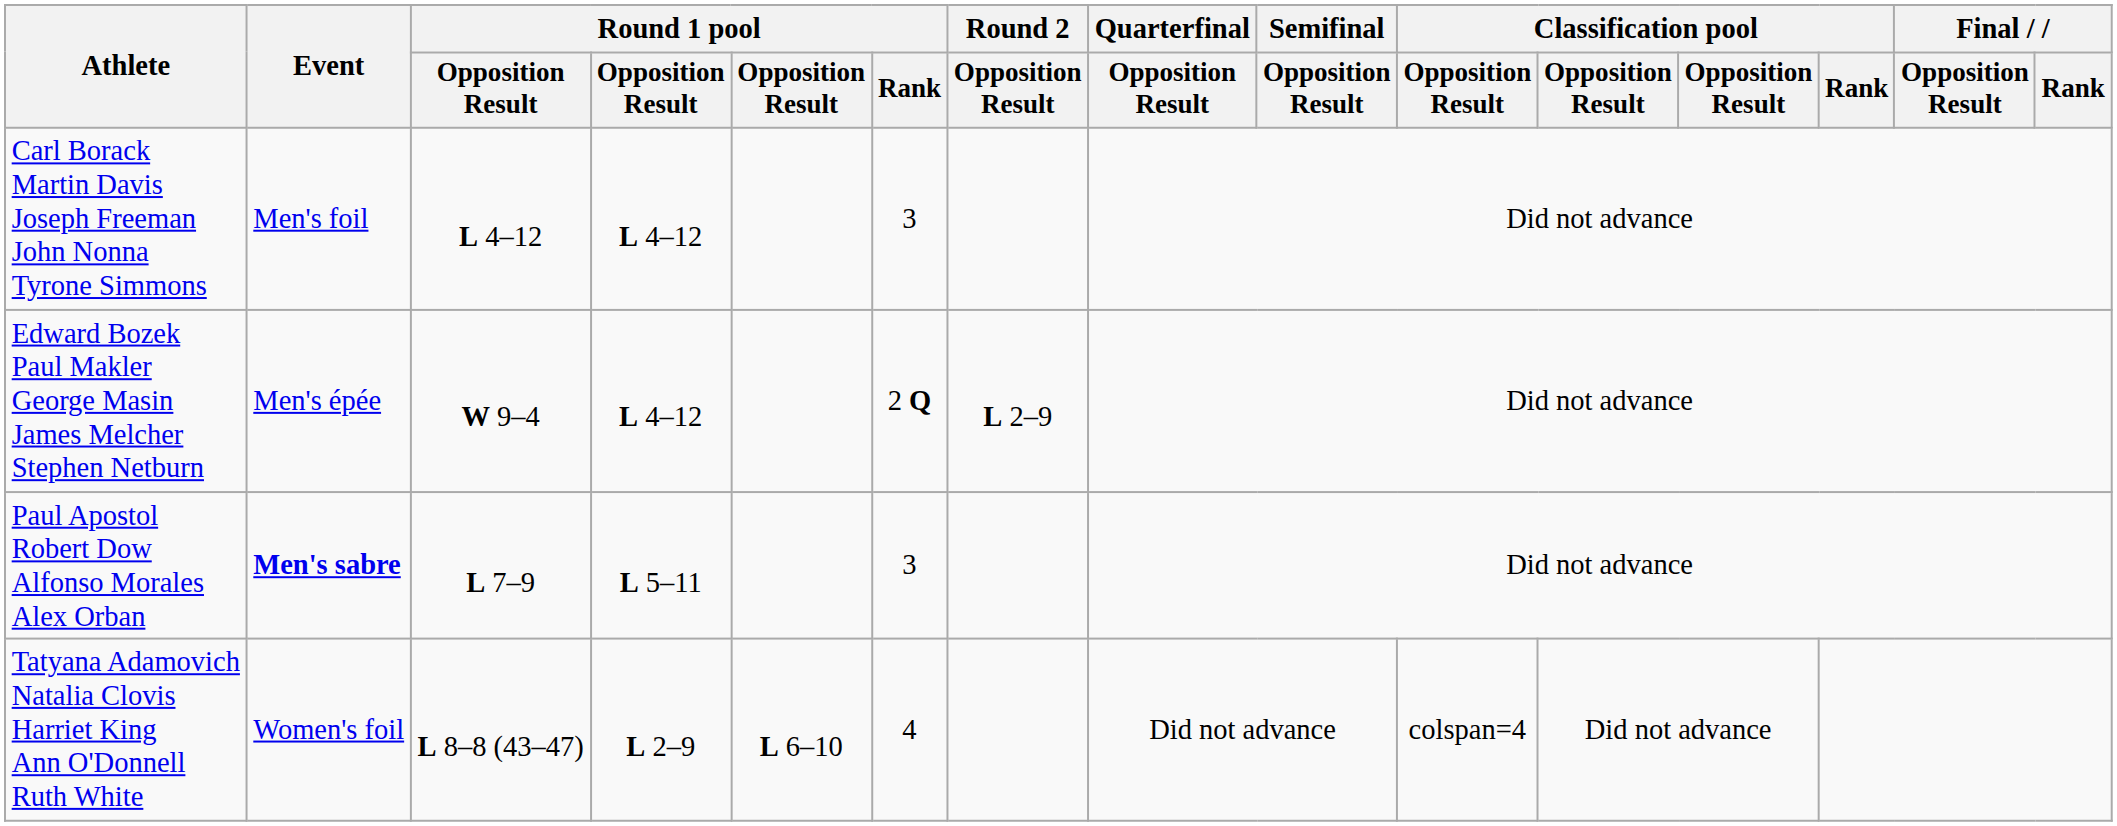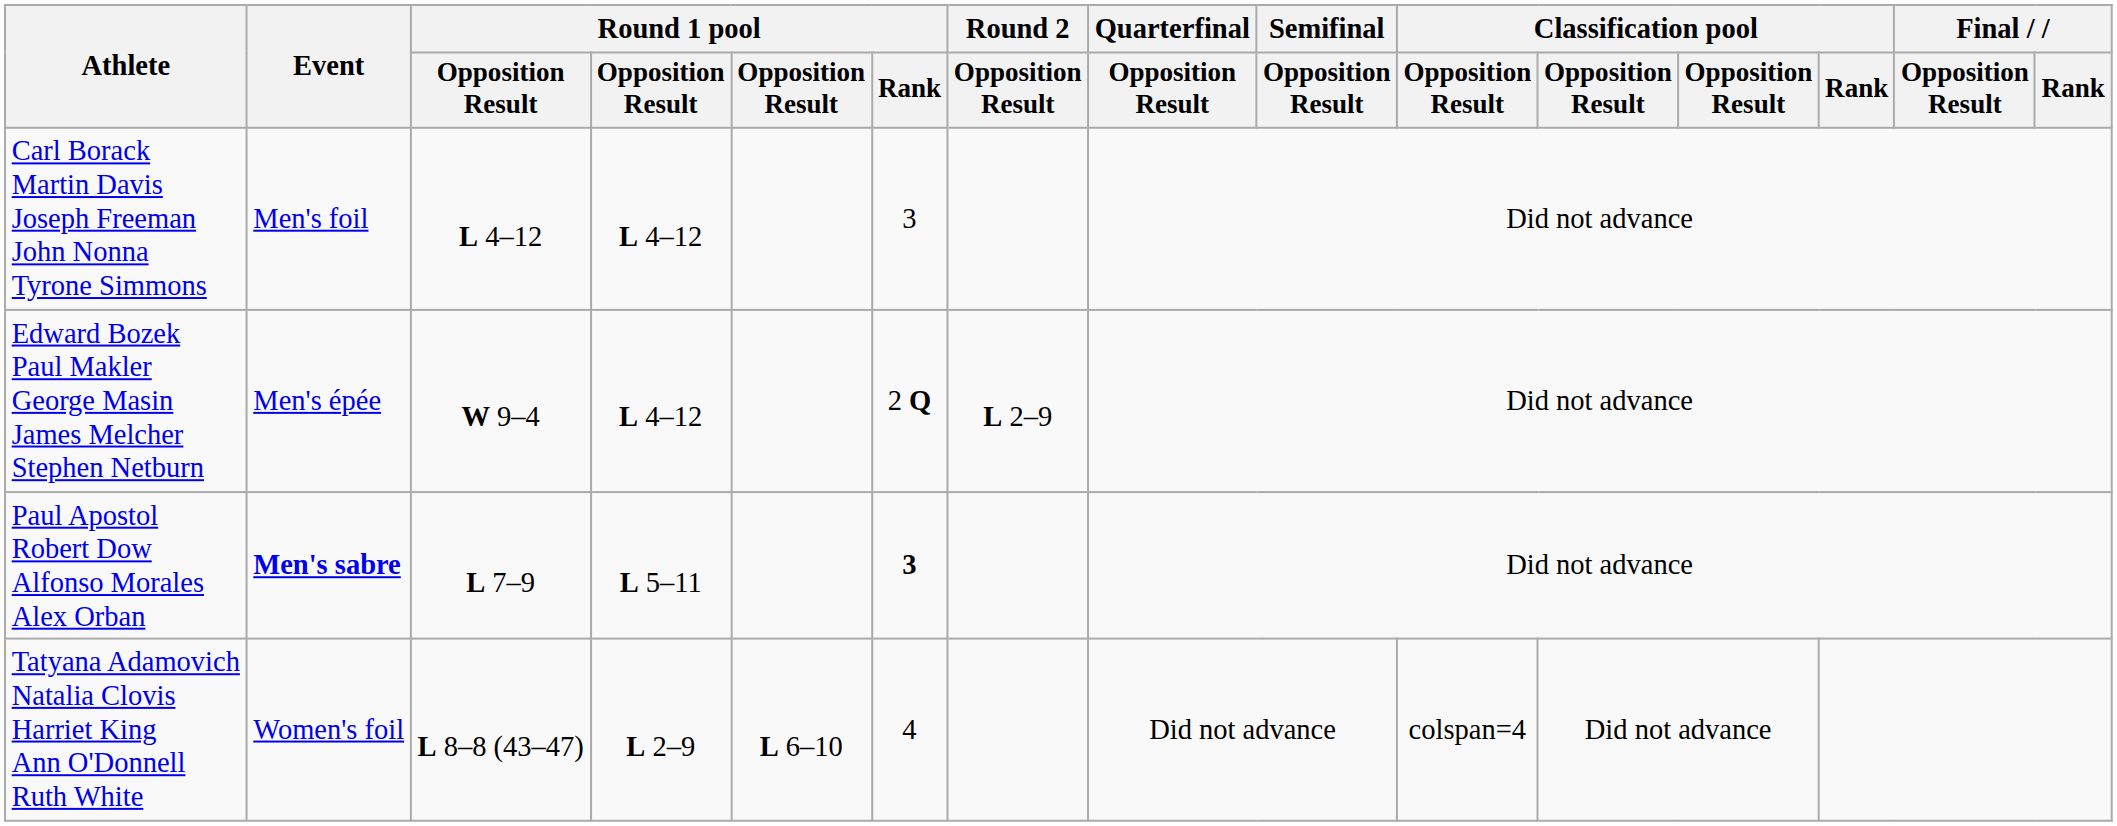(909, 565) normal -> (909, 565) bold
